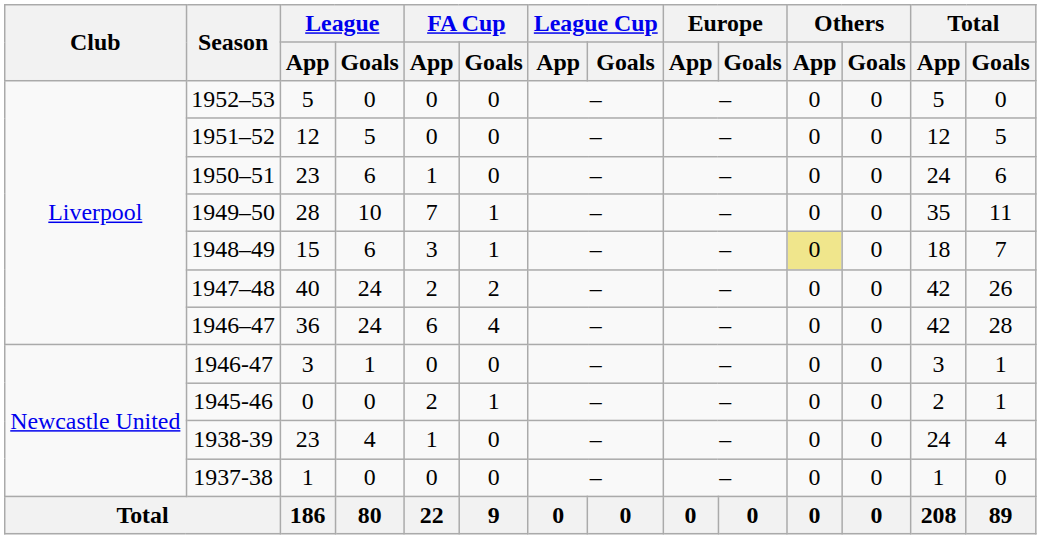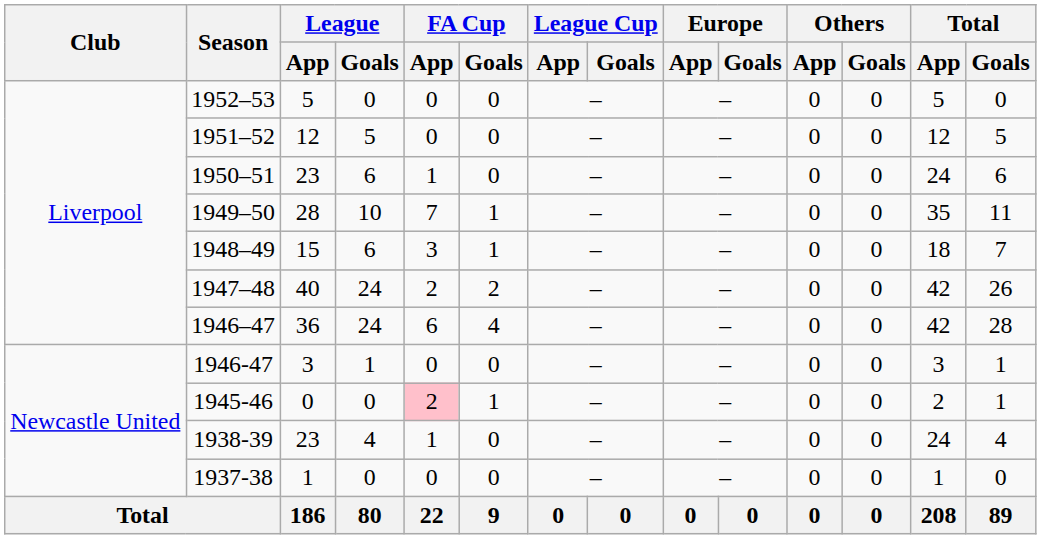(815, 250) khaki background -> (815, 250) no background
(432, 401) no background -> (432, 401) pink background
